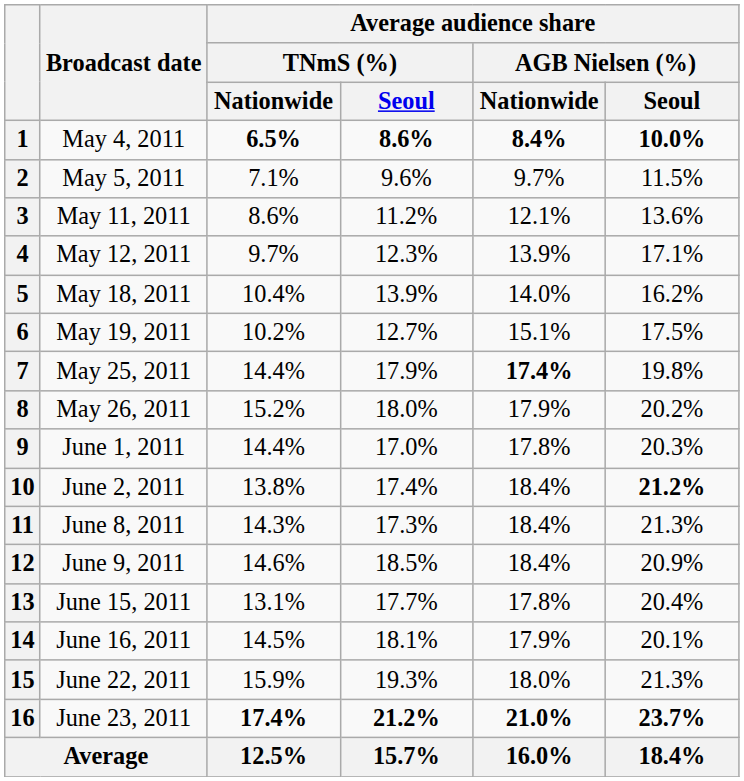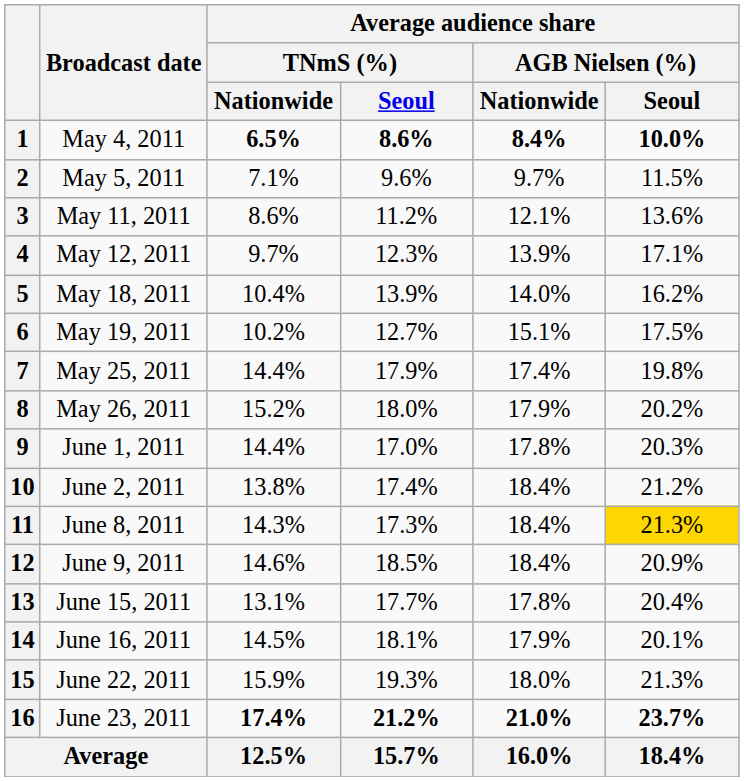(539, 370) bold -> (539, 370) normal
(672, 486) bold -> (672, 486) normal
(672, 525) no background -> (672, 525) gold background
